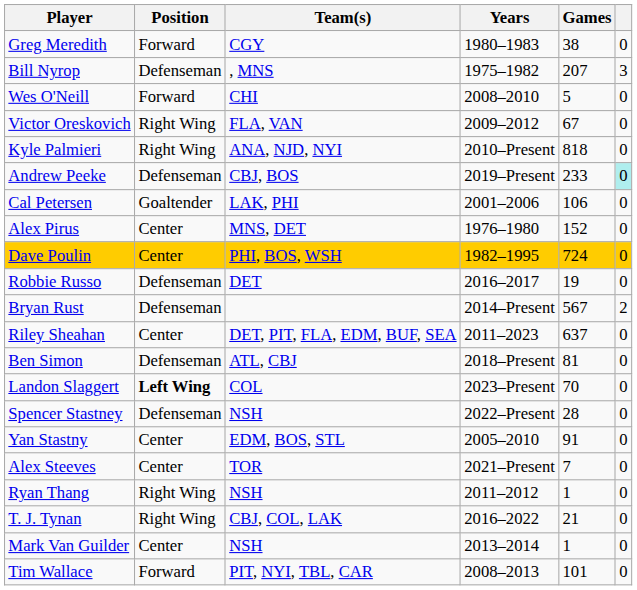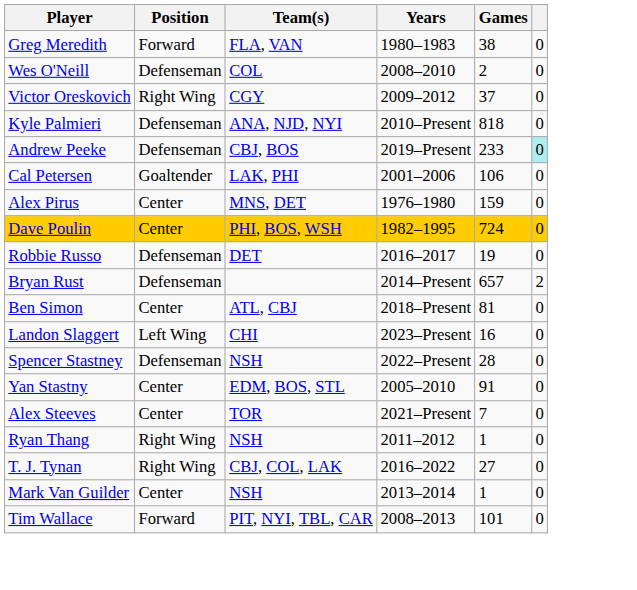(247, 44) CGY -> (266, 44) FLA, VAN
- row: (44, 70)
(167, 96) Forward -> (180, 70) Defenseman
(244, 96) CHI -> (246, 70) COL
(567, 96) 5 -> (483, 70) 2
(266, 123) FLA, VAN -> (247, 96) CGY
(571, 123) 67 -> (487, 96) 37
(177, 149) Right Wing -> (180, 123) Defenseman
(575, 228) 152 -> (491, 202) 159
(575, 307) 567 -> (491, 281) 657
- row: (57, 334)
(180, 360) Defenseman -> (161, 307) Center
(174, 387) bold -> (172, 334) normal
(246, 387) COL -> (244, 334) CHI
(571, 387) 70 -> (487, 334) 16
(571, 519) 21 -> (487, 466) 27
